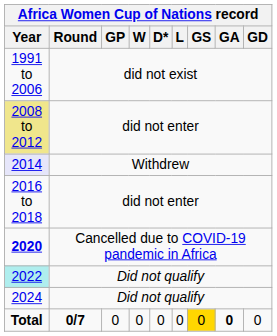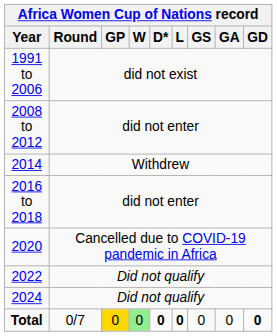(27, 127) khaki background -> (27, 127) no background
(27, 164) lavender background -> (27, 164) no background
(27, 246) bold -> (27, 246) normal
(27, 276) paleturquoise background -> (27, 276) no background
(75, 320) bold -> (75, 320) normal
(115, 320) no background -> (115, 320) gold background
(139, 320) no background -> (139, 320) lightgreen background
(161, 320) normal -> (161, 320) bold
(180, 320) normal -> (180, 320) bold
(201, 320) gold background -> (201, 320) no background
(229, 320) bold -> (229, 320) normal
(258, 320) normal -> (258, 320) bold
